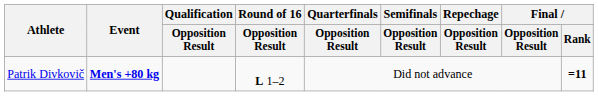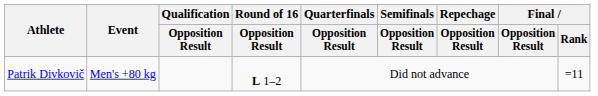(124, 74) bold -> (123, 74) normal
(577, 74) bold -> (574, 74) normal
